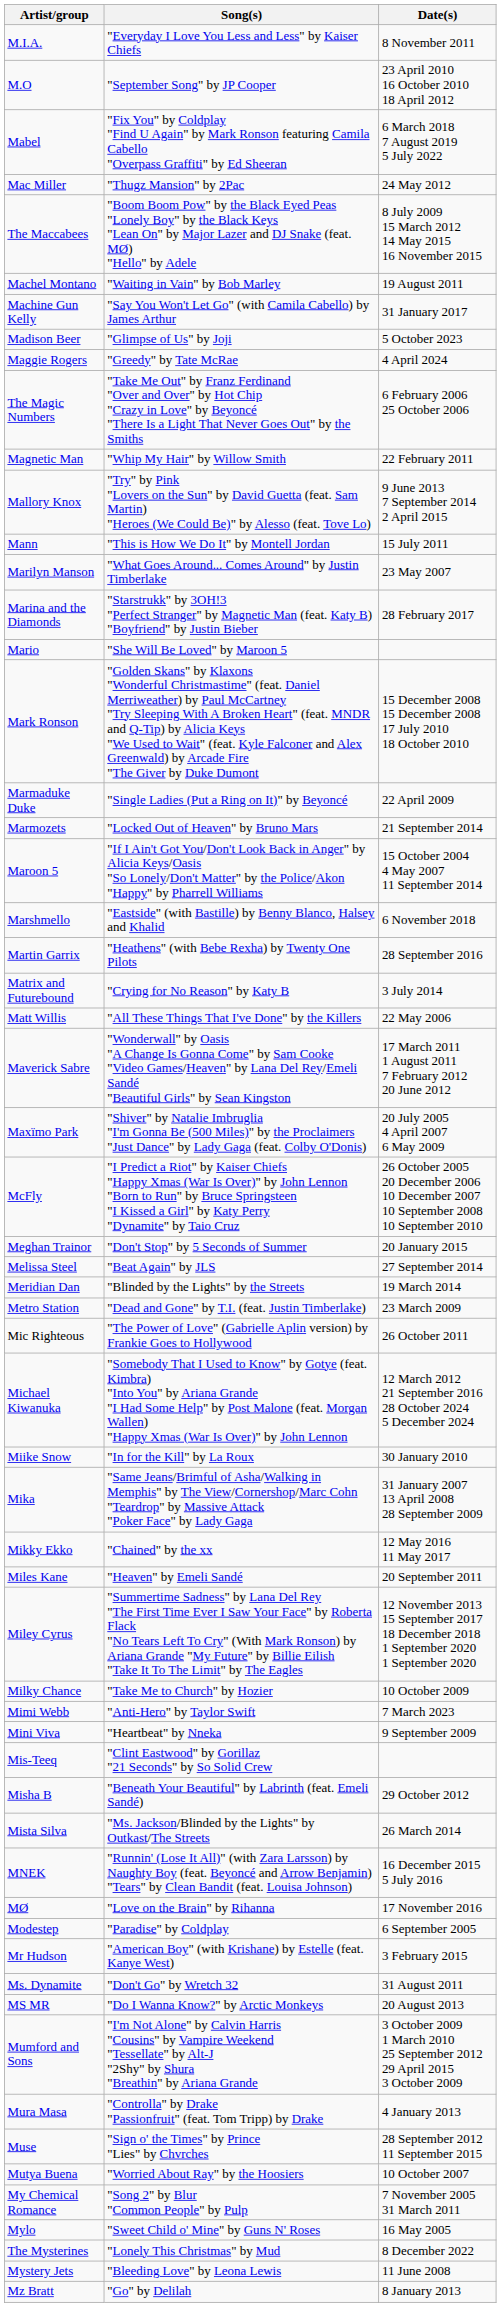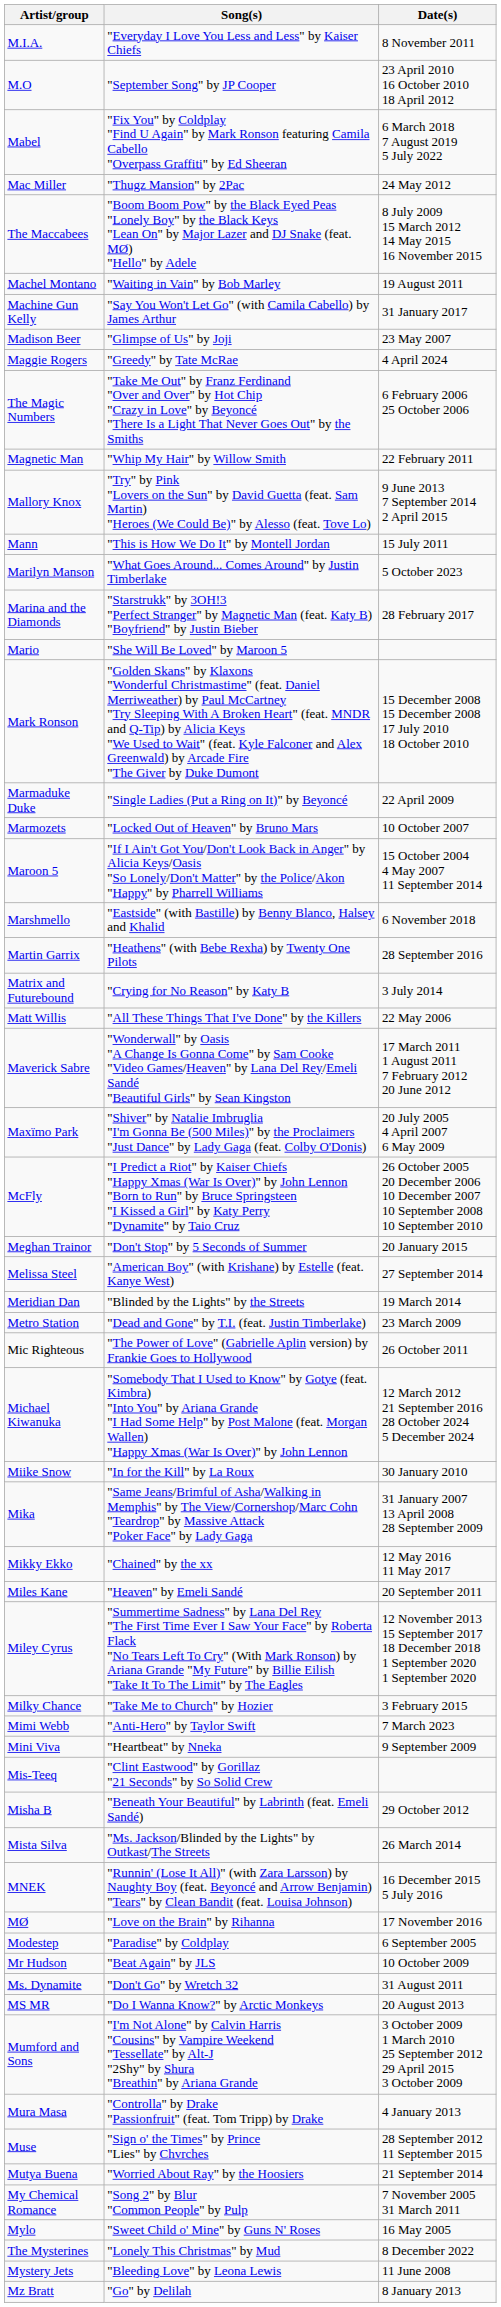(422, 339) 5 October 2023 -> (416, 339) 23 May 2007
(416, 572) 23 May 2007 -> (422, 572) 5 October 2023
(432, 828) 21 September 2014 -> (425, 828) 10 October 2007
(161, 1266) "Beat Again" by JLS -> (235, 1274) "American Boy" (with Krishane) by Estelle (feat. Kanye West)
(425, 1691) 10 October 2009 -> (425, 1705) 3 February 2015
(235, 1956) "American Boy" (with Krishane) by Estelle (feat. Kanye West) -> (161, 1963) "Beat Again" by JLS
(425, 1956) 3 February 2015 -> (425, 1963) 10 October 2009
(425, 2174) 10 October 2007 -> (432, 2174) 21 September 2014
